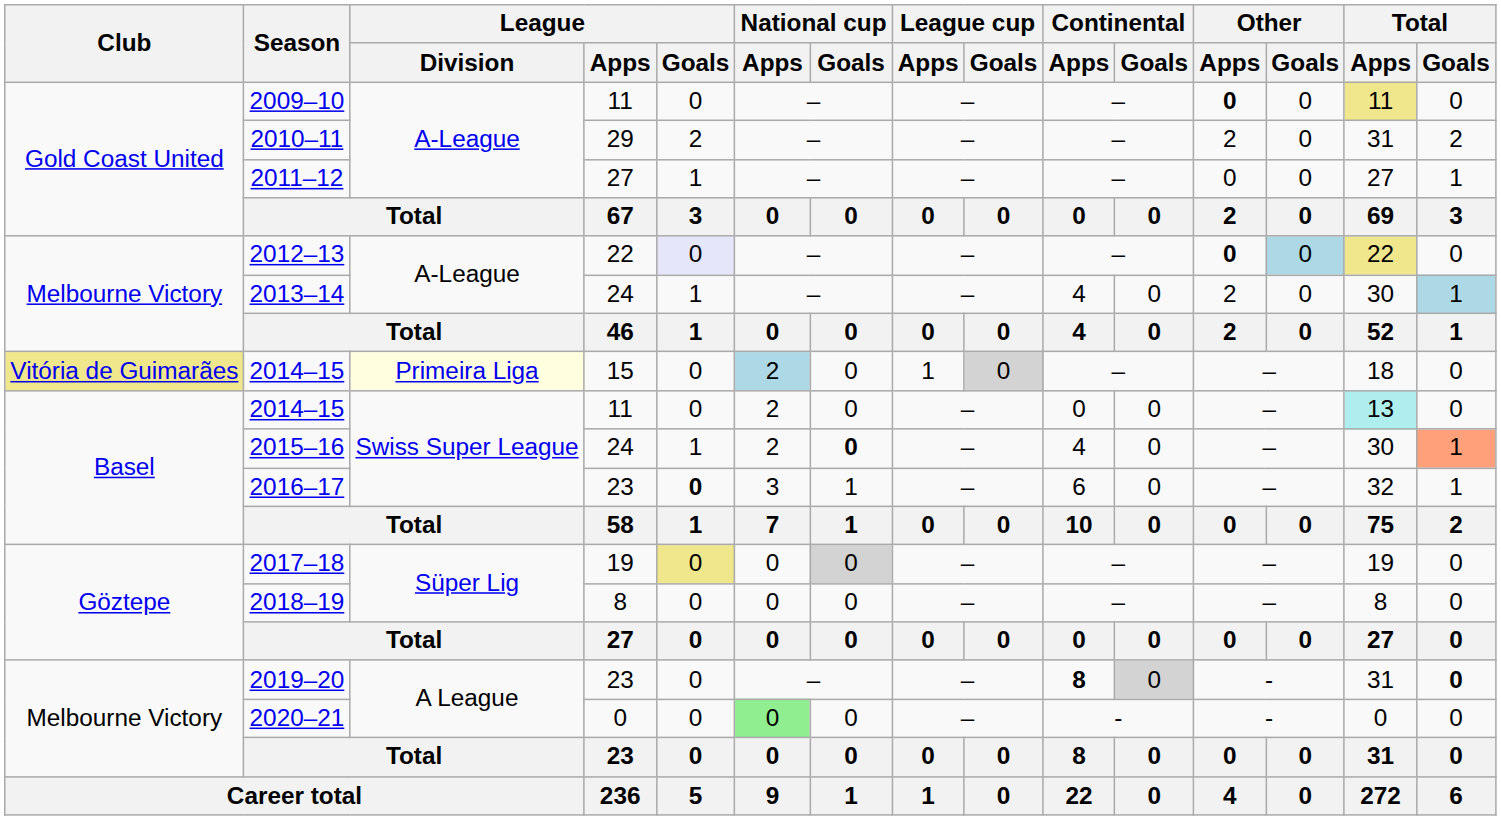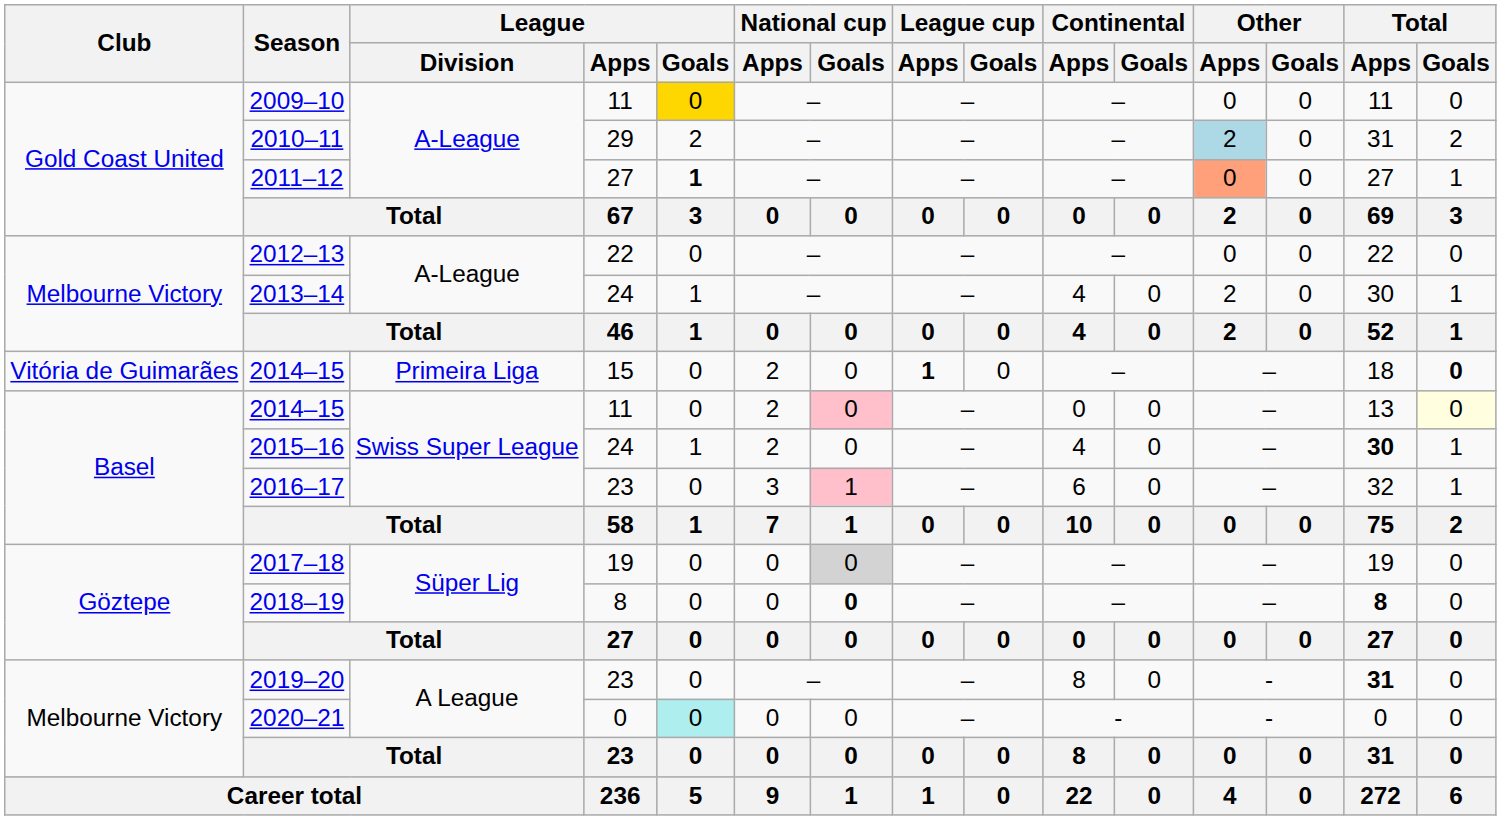(696, 100) no background -> (696, 100) gold background
(1230, 100) bold -> (1230, 100) normal
(1381, 100) khaki background -> (1381, 100) no background
(1230, 139) no background -> (1230, 139) lightblue background
(696, 178) normal -> (696, 178) bold
(1230, 178) no background -> (1230, 178) lightsalmon background
(696, 255) lavender background -> (696, 255) no background
(1230, 255) bold -> (1230, 255) normal
(1305, 255) lightblue background -> (1305, 255) no background
(1381, 255) khaki background -> (1381, 255) no background
(1456, 293) lightblue background -> (1456, 293) no background
(124, 370) khaki background -> (124, 370) no background
(467, 370) lightyellow background -> (467, 370) no background
(772, 370) lightblue background -> (772, 370) no background
(928, 370) normal -> (928, 370) bold
(1004, 370) lightgrey background -> (1004, 370) no background
(1456, 370) normal -> (1456, 370) bold
(851, 409) no background -> (851, 409) pink background
(1381, 409) paleturquoise background -> (1381, 409) no background
(1456, 409) no background -> (1456, 409) lightyellow background
(851, 448) bold -> (851, 448) normal
(1381, 448) normal -> (1381, 448) bold
(1456, 448) lightsalmon background -> (1456, 448) no background
(696, 486) bold -> (696, 486) normal
(851, 486) no background -> (851, 486) pink background
(696, 563) khaki background -> (696, 563) no background
(851, 602) normal -> (851, 602) bold
(1381, 602) normal -> (1381, 602) bold
(1079, 679) bold -> (1079, 679) normal
(1154, 679) lightgrey background -> (1154, 679) no background
(1381, 679) normal -> (1381, 679) bold
(1456, 679) bold -> (1456, 679) normal
(696, 718) no background -> (696, 718) paleturquoise background
(772, 718) lightgreen background -> (772, 718) no background
